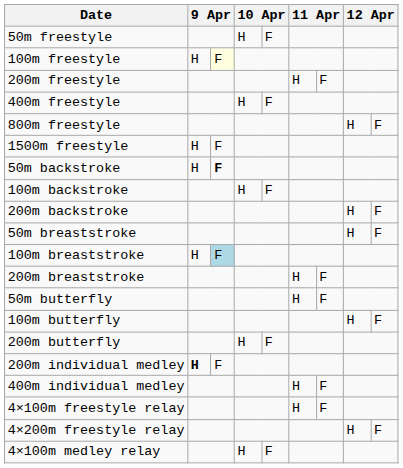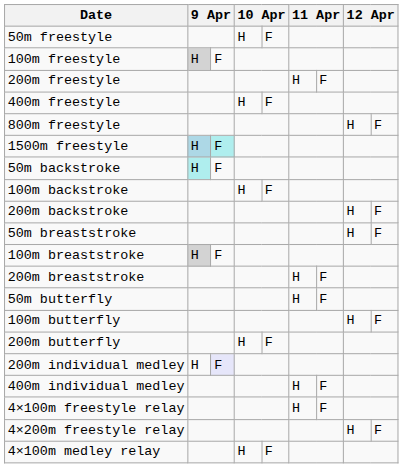(195, 59) no background -> (195, 59) lightgrey background
(218, 59) lightyellow background -> (218, 59) no background
(195, 146) no background -> (195, 146) lightblue background
(218, 146) no background -> (218, 146) paleturquoise background
(195, 168) no background -> (195, 168) paleturquoise background
(218, 168) bold -> (218, 168) normal
(195, 255) no background -> (195, 255) lightgrey background
(218, 255) lightblue background -> (218, 255) no background
(195, 365) bold -> (195, 365) normal
(218, 365) no background -> (218, 365) lavender background
